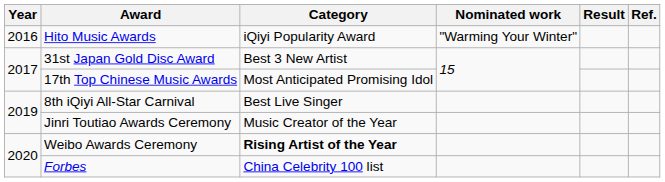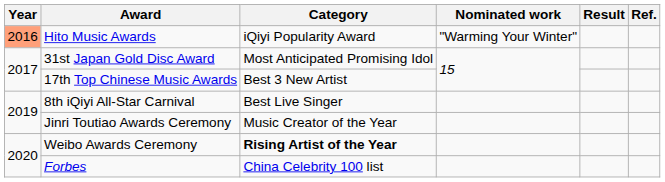(23, 36) no background -> (23, 36) lightsalmon background
(295, 58) Best 3 New Artist -> (338, 58) Most Anticipated Promising Idol
(338, 79) Most Anticipated Promising Idol -> (295, 79) Best 3 New Artist
